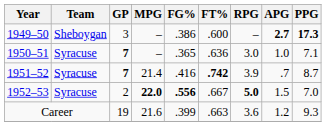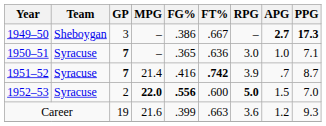(218, 34) .600 -> (218, 34) .667
(218, 92) .667 -> (218, 92) .600
